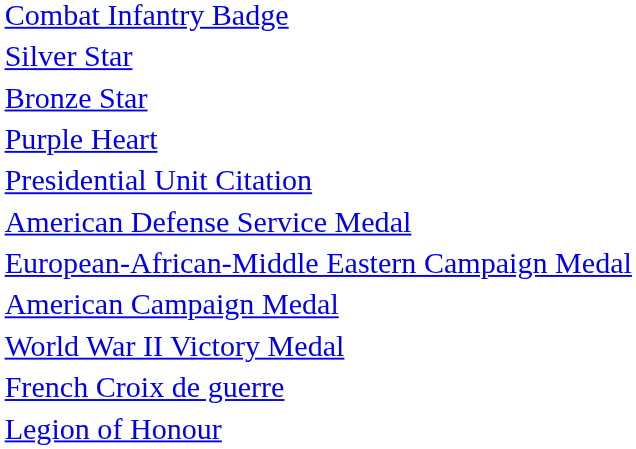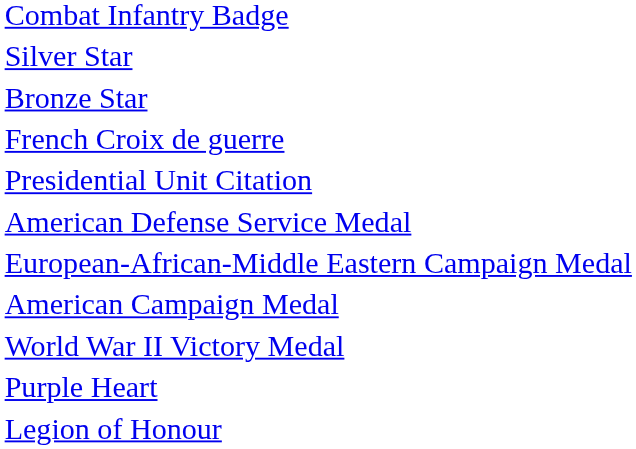(81, 139) Purple Heart -> (145, 139) French Croix de guerre
(145, 387) French Croix de guerre -> (81, 387) Purple Heart
